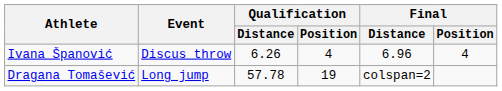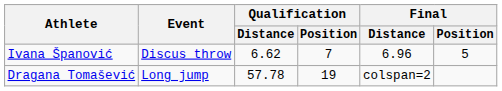(266, 54) 6.26 -> (266, 54) 6.62
(329, 54) 4 -> (329, 54) 7
(465, 54) 4 -> (465, 54) 5
